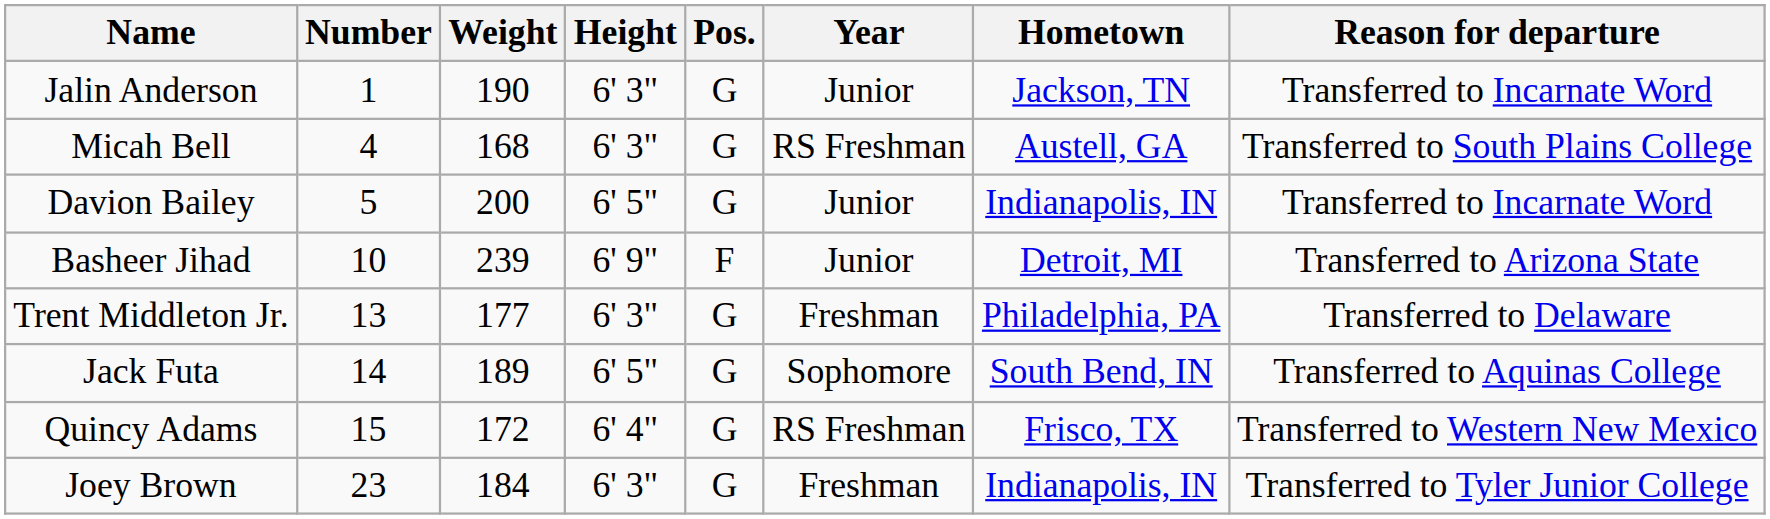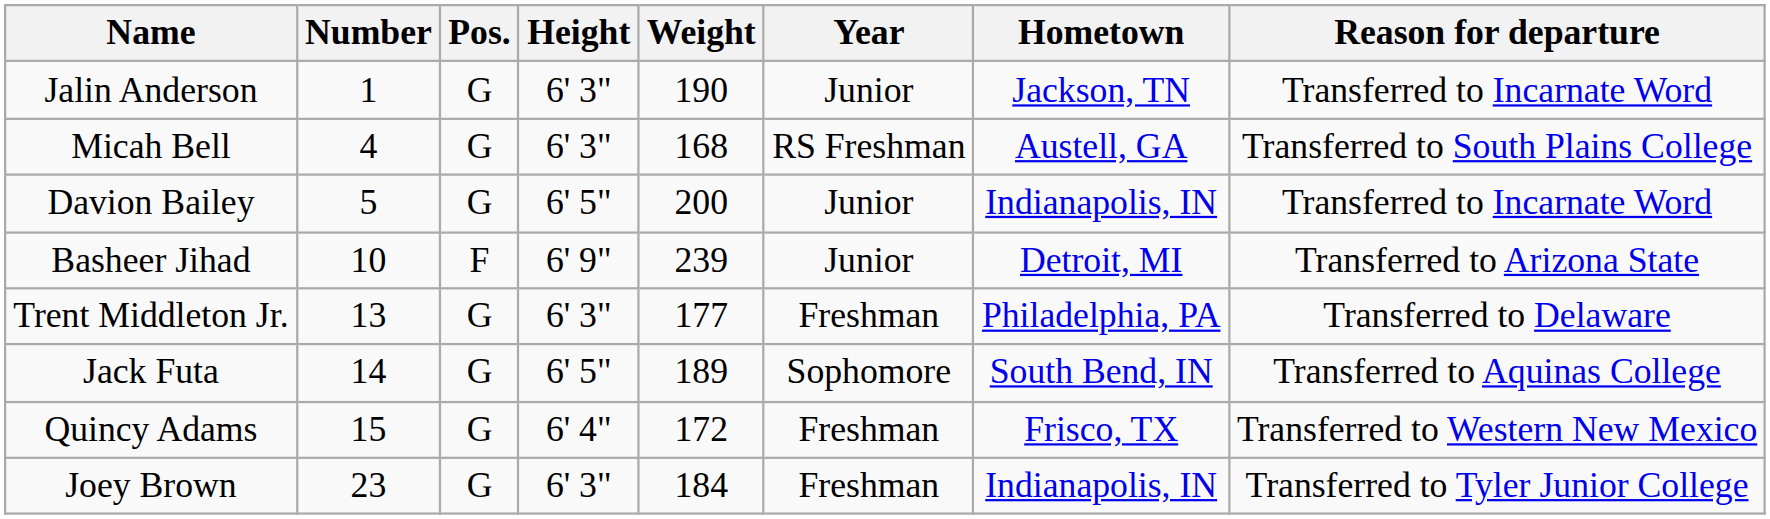columns swapped: (725, 32) <-> (503, 32)
(869, 428) RS Freshman -> (869, 428) Freshman
